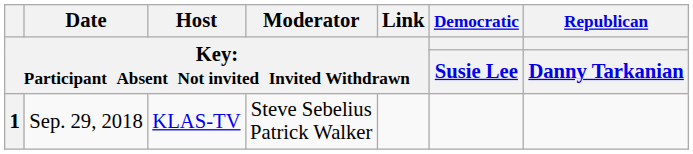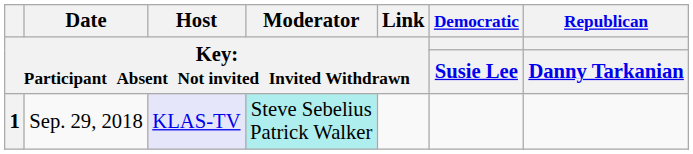(196, 121) no background -> (196, 121) lavender background
(311, 121) no background -> (311, 121) paleturquoise background
